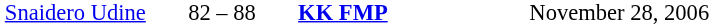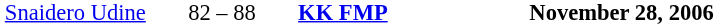(619, 12) normal -> (622, 12) bold
